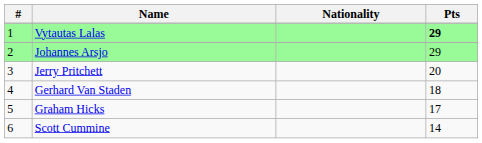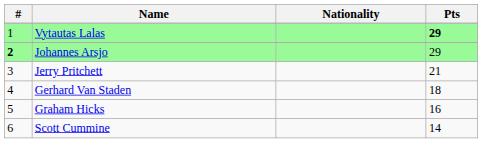(10, 52) normal -> (10, 52) bold
(435, 71) 20 -> (435, 71) 21
(435, 109) 17 -> (435, 109) 16
